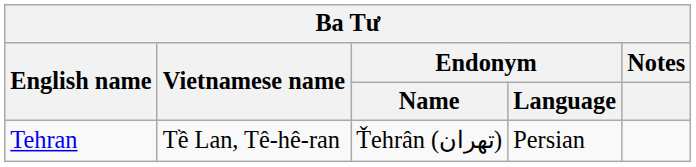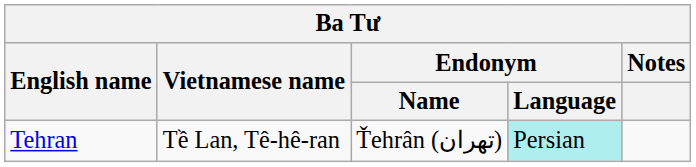(549, 140) no background -> (549, 140) paleturquoise background
